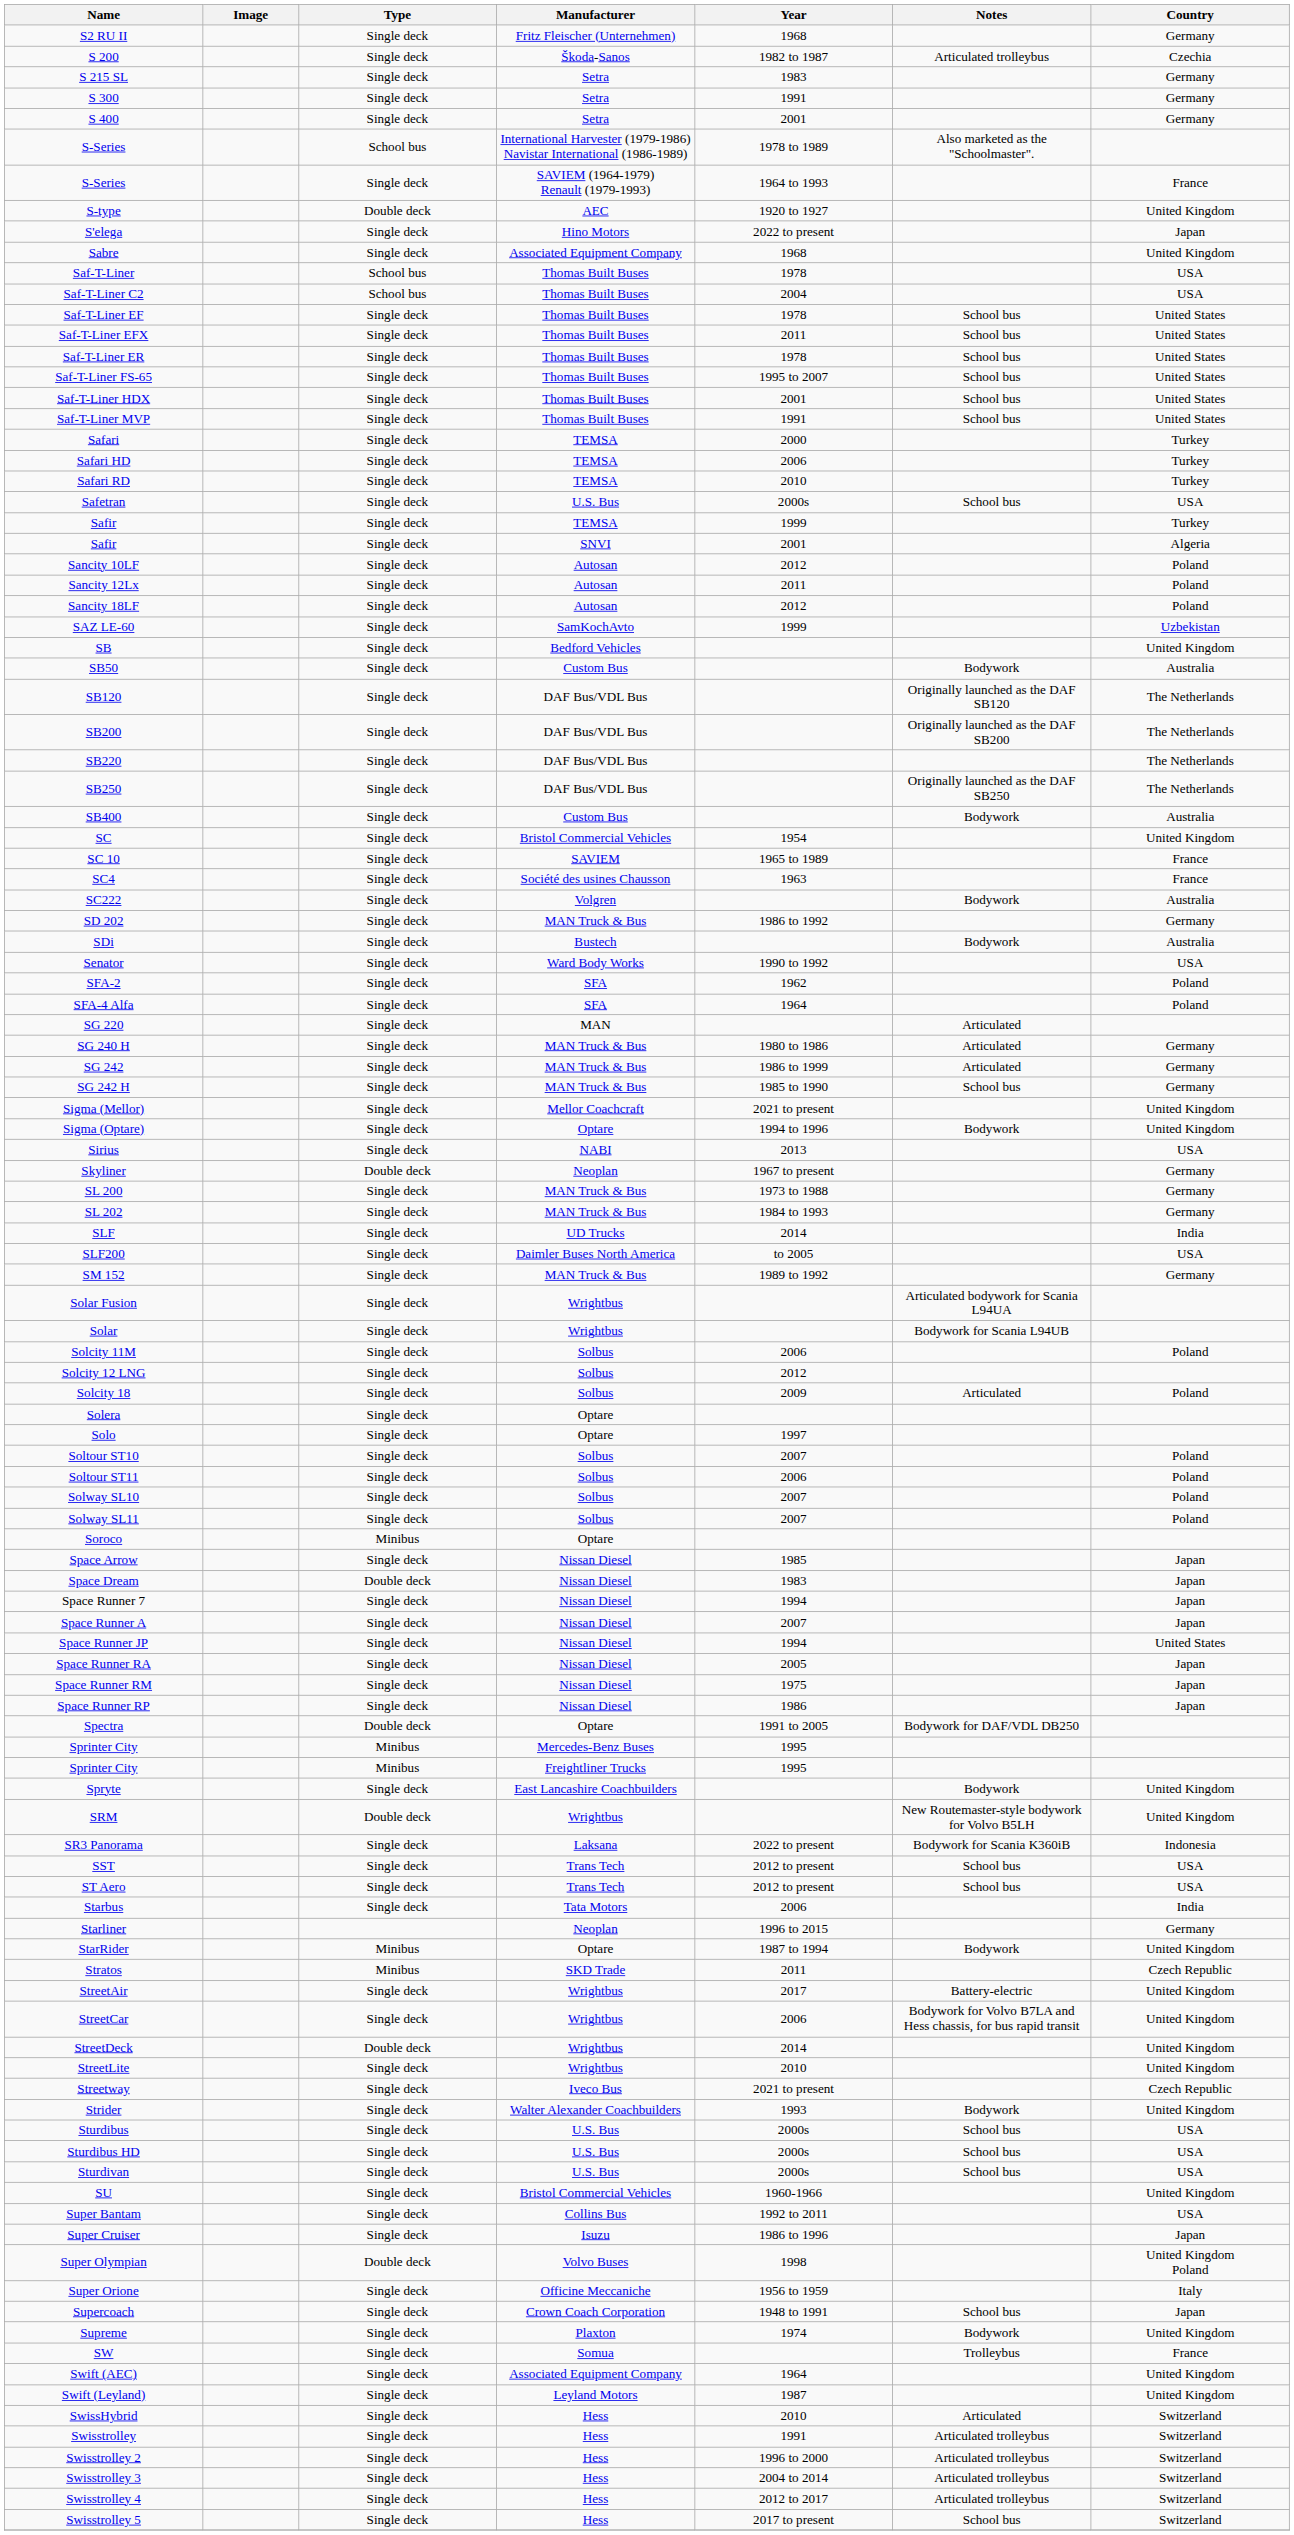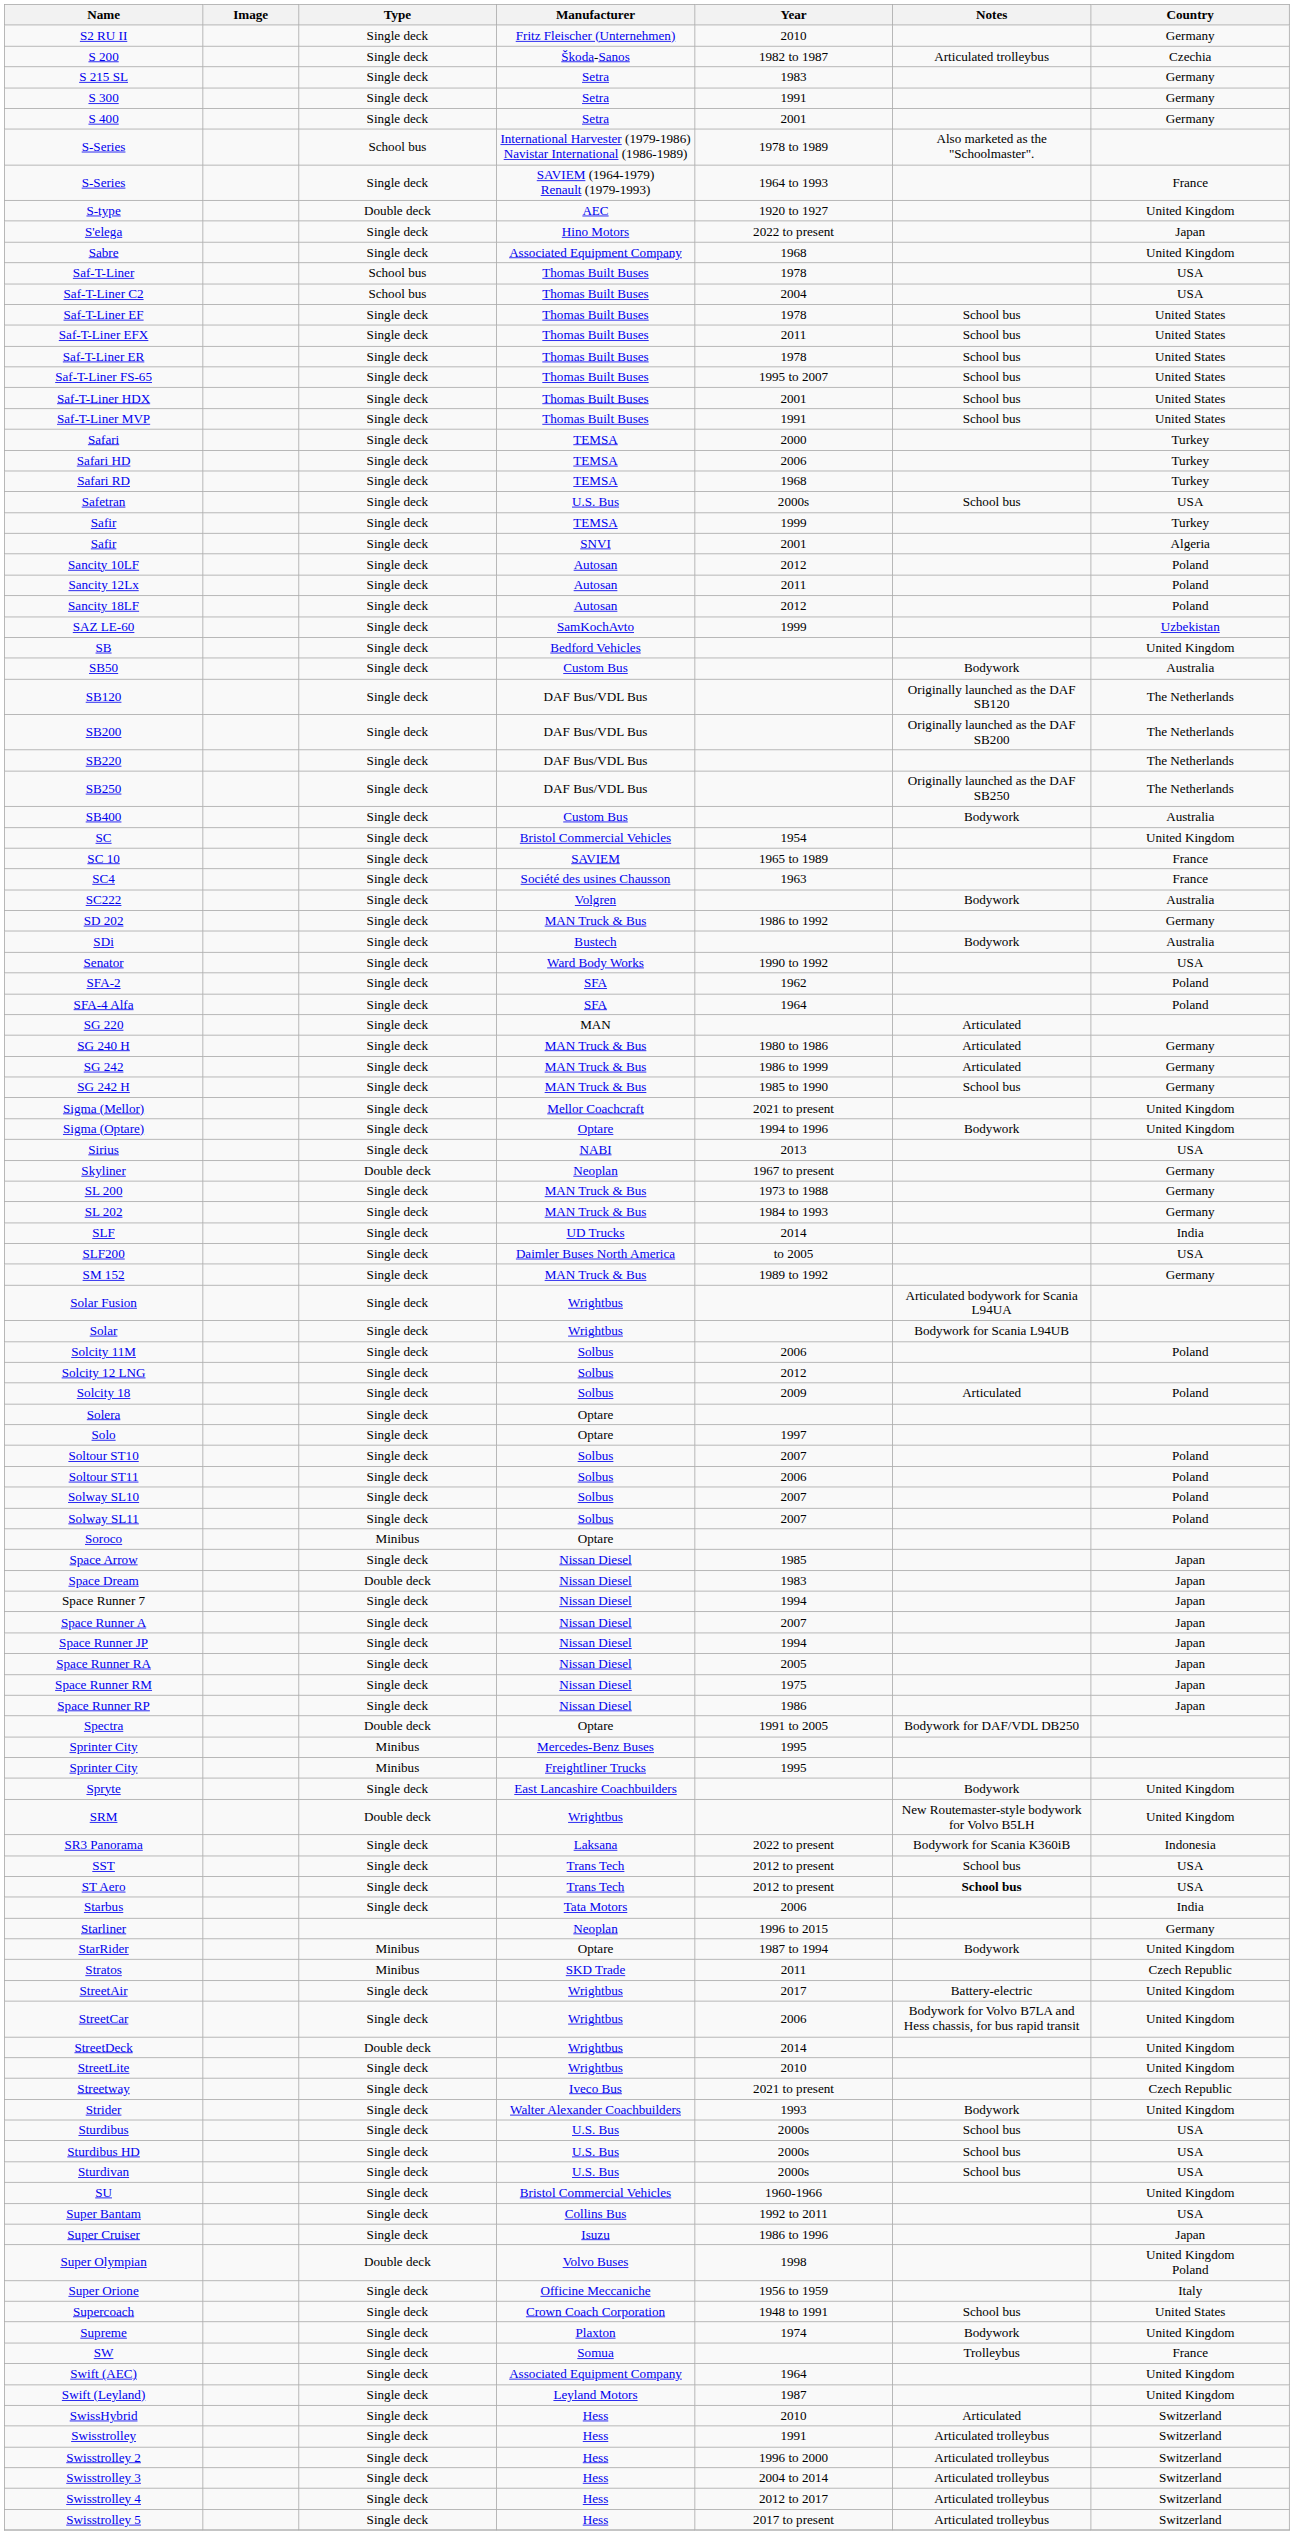(794, 35) 1968 -> (794, 35) 2010
(794, 481) 2010 -> (794, 481) 1968
(1190, 1643) United States -> (1190, 1643) Japan
(992, 1886) normal -> (992, 1886) bold
(1190, 2311) Japan -> (1190, 2311) United States
(992, 2519) School bus -> (992, 2519) Articulated trolleybus
